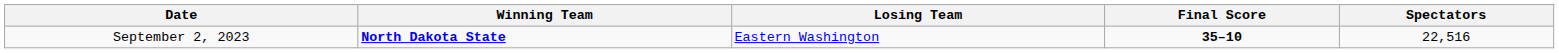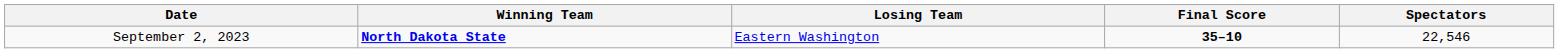(1446, 37) 22,516 -> (1446, 37) 22,546
